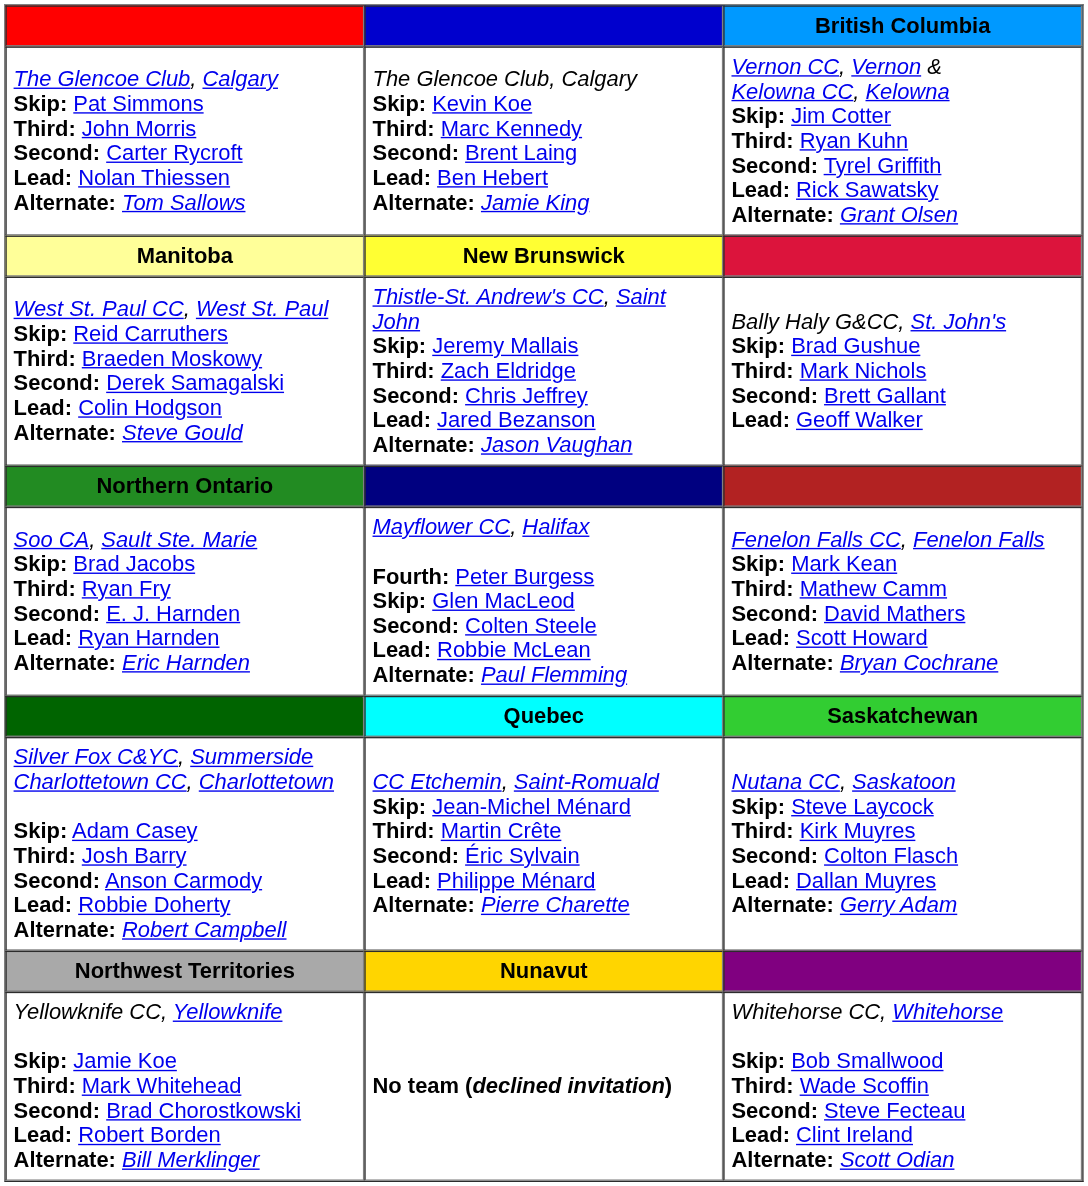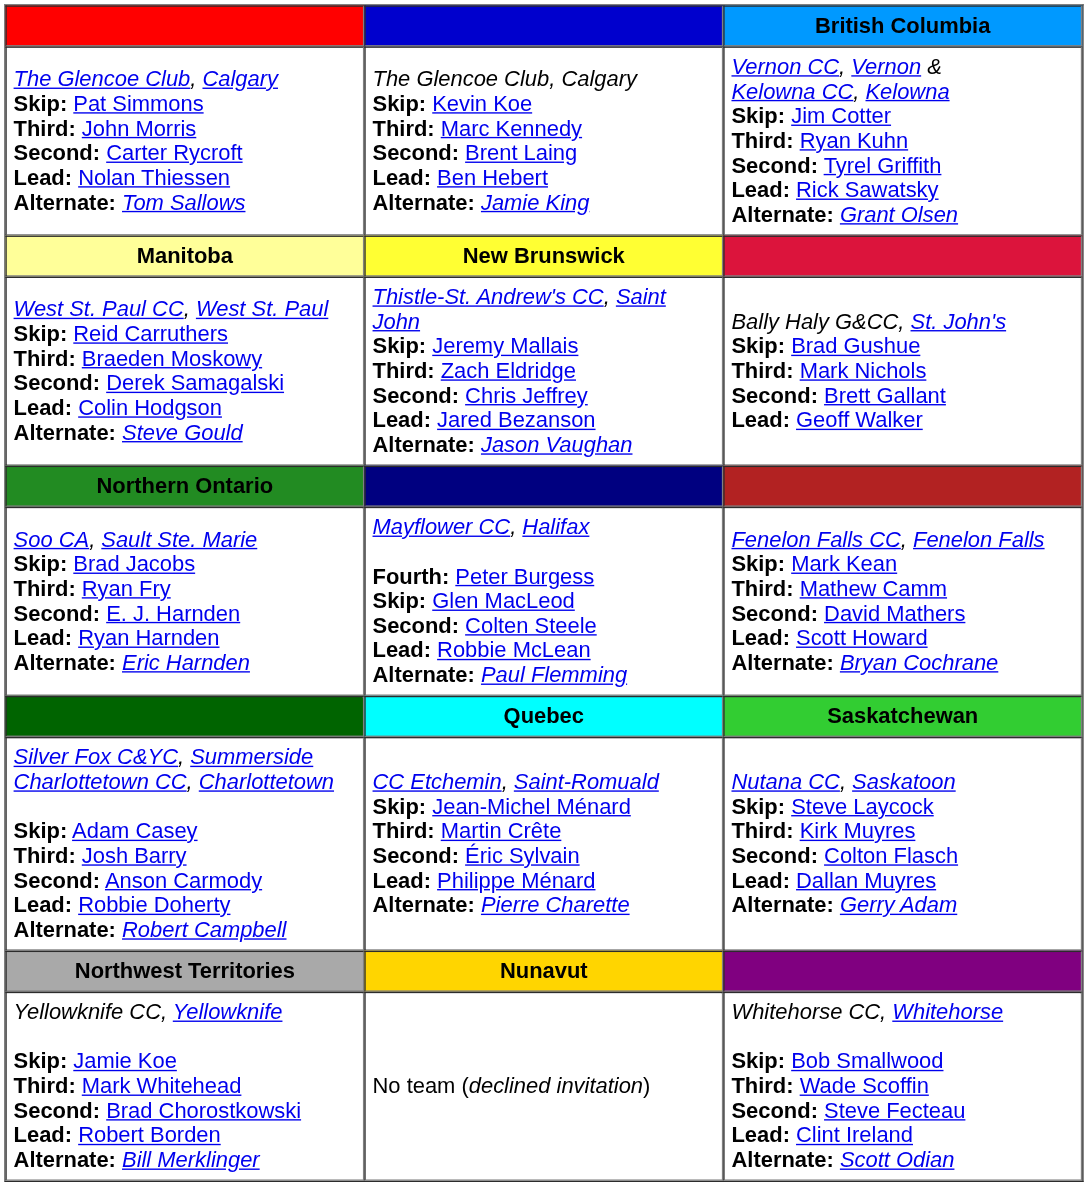(522, 1086) bold -> (511, 1086) normal
